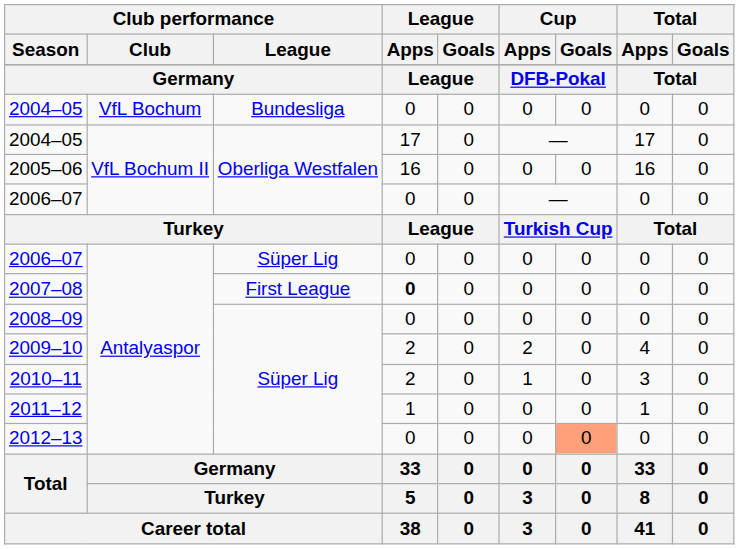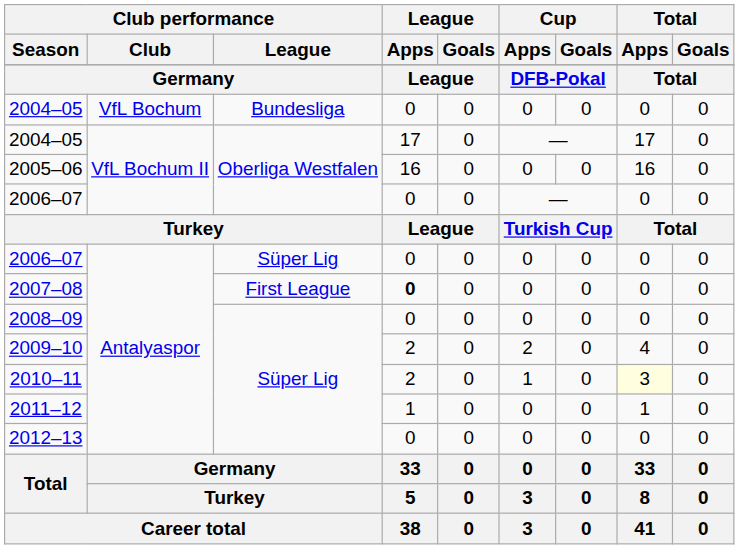(645, 378) no background -> (645, 378) lightyellow background
(586, 438) lightsalmon background -> (586, 438) no background
